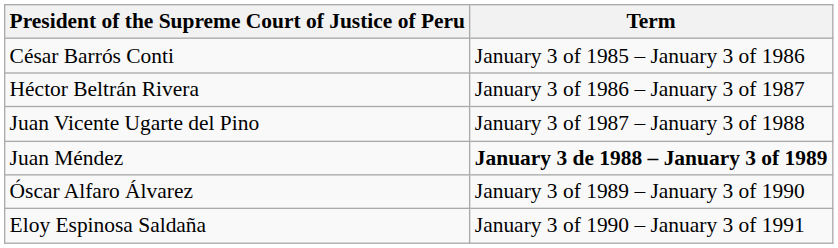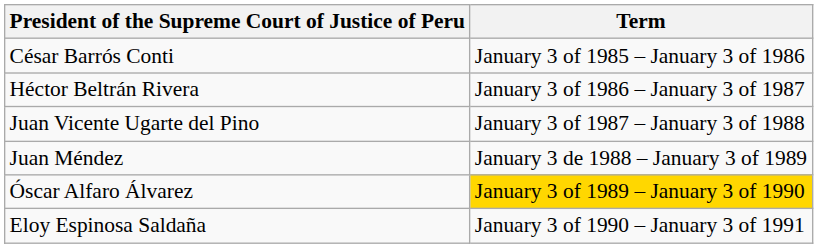(651, 157) bold -> (641, 157) normal
(640, 191) no background -> (640, 191) gold background
